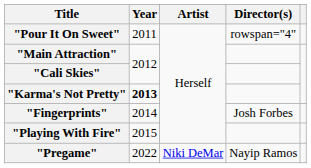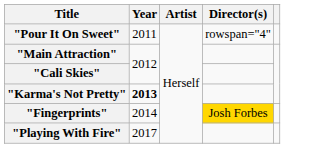(263, 113) no background -> (238, 113) gold background
(144, 133) 2015 -> (144, 133) 2017
- row: (67, 152)
